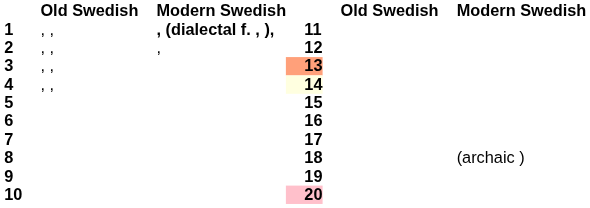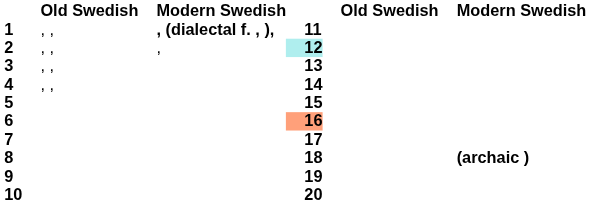(304, 47) no background -> (304, 47) paleturquoise background
(304, 66) lightsalmon background -> (304, 66) no background
(304, 84) lightyellow background -> (304, 84) no background
(304, 121) no background -> (304, 121) lightsalmon background
(482, 158) normal -> (484, 158) bold
(304, 194) pink background -> (304, 194) no background
